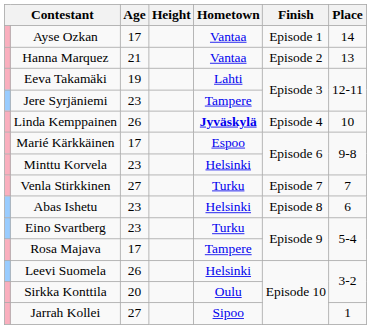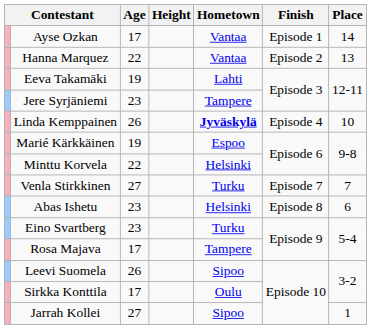(134, 57) 21 -> (134, 57) 22
(134, 143) 17 -> (134, 143) 19
(134, 164) 23 -> (134, 164) 22
(228, 270) Helsinki -> (228, 270) Sipoo
(134, 292) 20 -> (134, 292) 17
